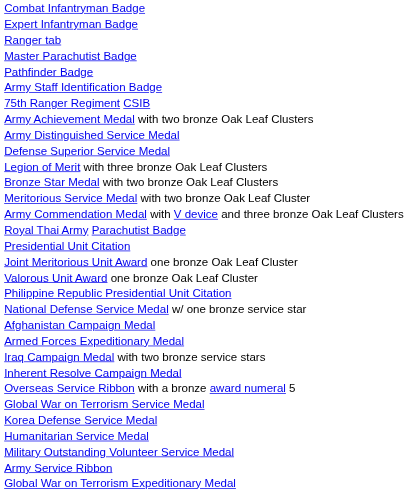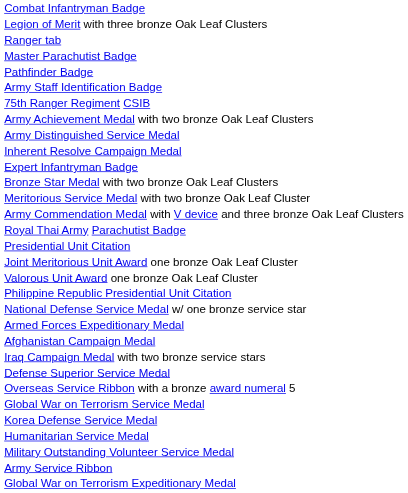(71, 24) Expert Infantryman Badge -> (136, 24) Legion of Merit with three bronze Oak Leaf Clusters
(87, 151) Defense Superior Service Medal -> (93, 151) Inherent Resolve Campaign Medal
(136, 167) Legion of Merit with three bronze Oak Leaf Clusters -> (71, 167) Expert Infantryman Badge
(80, 325) Afghanistan Campaign Medal -> (94, 325) Armed Forces Expeditionary Medal
(94, 341) Armed Forces Expeditionary Medal -> (80, 341) Afghanistan Campaign Medal
(93, 373) Inherent Resolve Campaign Medal -> (87, 373) Defense Superior Service Medal
